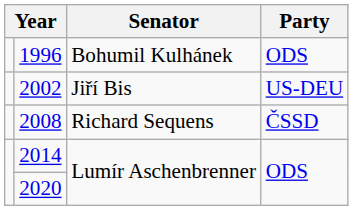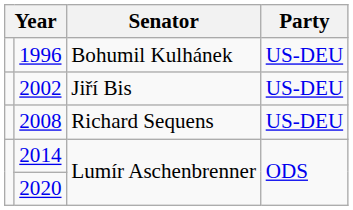(287, 54) ODS -> (304, 54) US-DEU
(292, 121) ČSSD -> (304, 121) US-DEU
